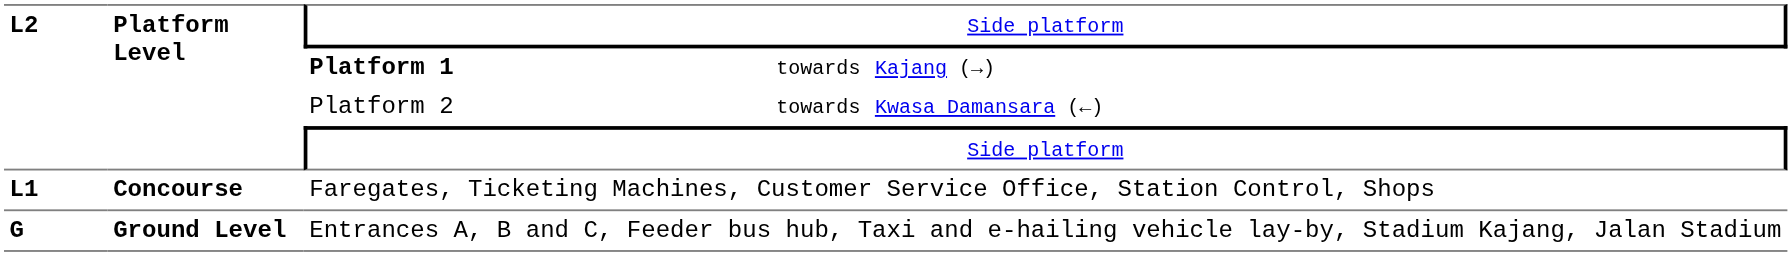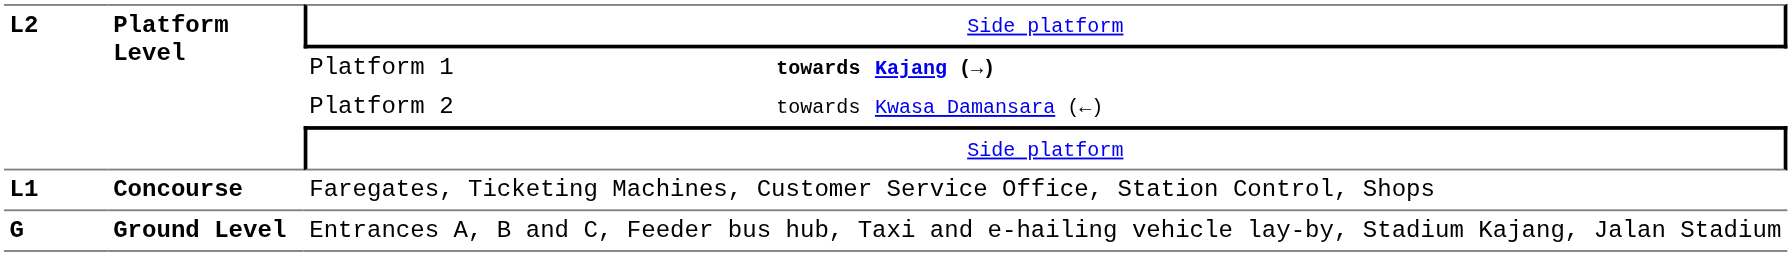(381, 68) bold -> (381, 68) normal
(886, 68) normal -> (886, 68) bold
